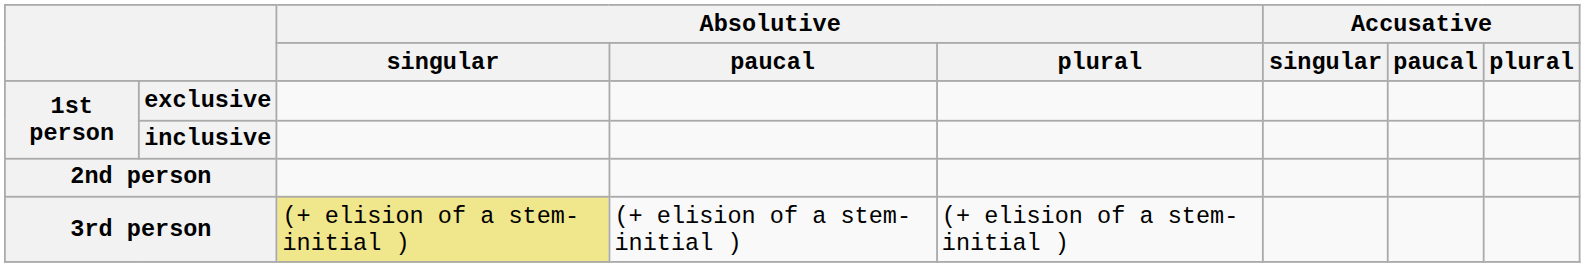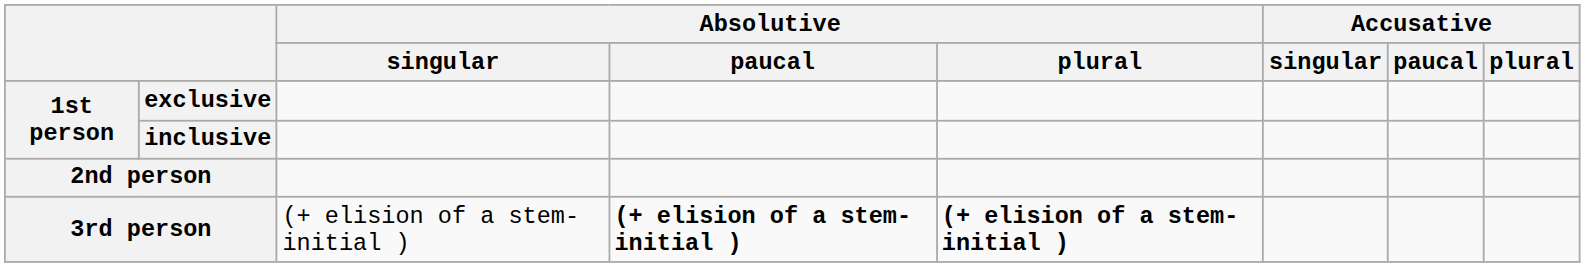(431, 229) khaki background -> (431, 229) no background
(763, 229) normal -> (763, 229) bold
(1090, 229) normal -> (1090, 229) bold
